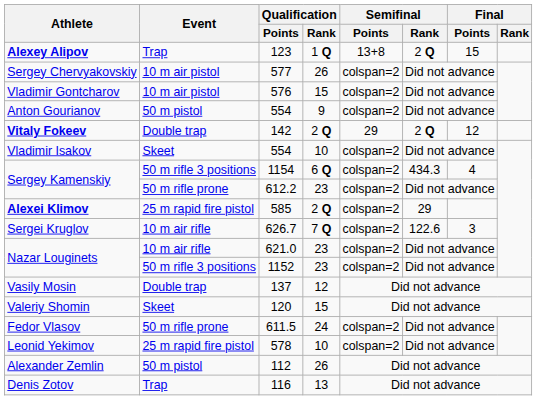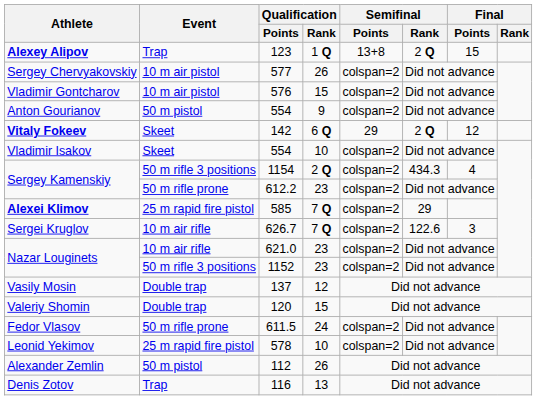(174, 131) Double trap -> (158, 131) Skeet
(321, 131) 2 Q -> (321, 131) 6 Q
(321, 170) 6 Q -> (321, 170) 2 Q
(321, 209) 2 Q -> (321, 209) 7 Q
(158, 307) Skeet -> (174, 307) Double trap
